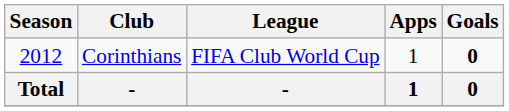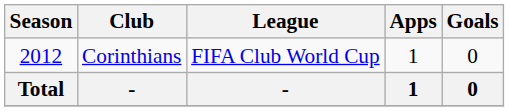(473, 55) bold -> (473, 55) normal
